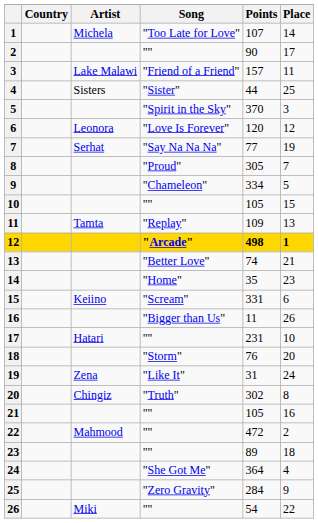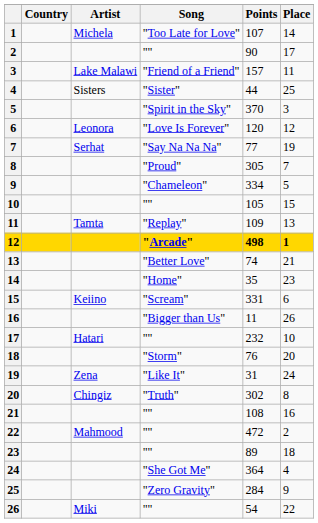(254, 337) 231 -> (254, 337) 232
(254, 413) 105 -> (254, 413) 108
